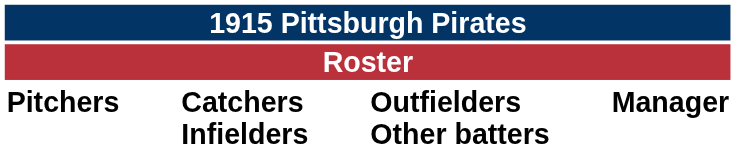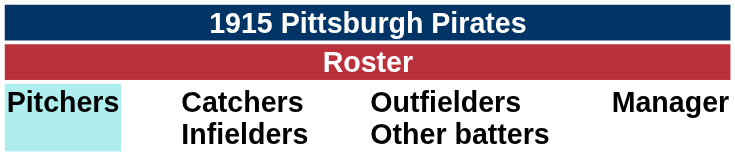(63, 102) no background -> (63, 102) paleturquoise background
